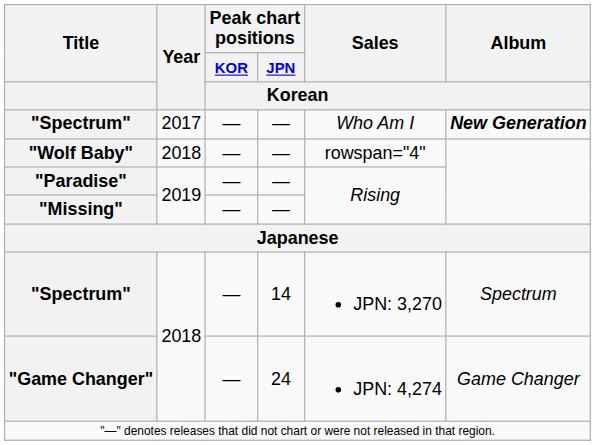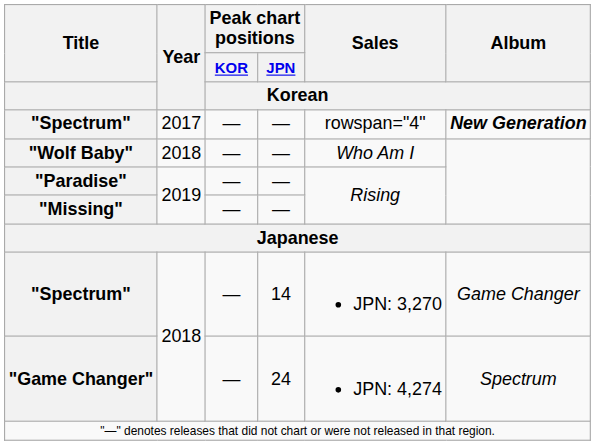(375, 124) Who Am I -> (375, 124) rowspan="4"
(375, 152) rowspan="4" -> (375, 152) Who Am I
(518, 294) Spectrum -> (518, 294) Game Changer
(518, 378) Game Changer -> (518, 378) Spectrum
